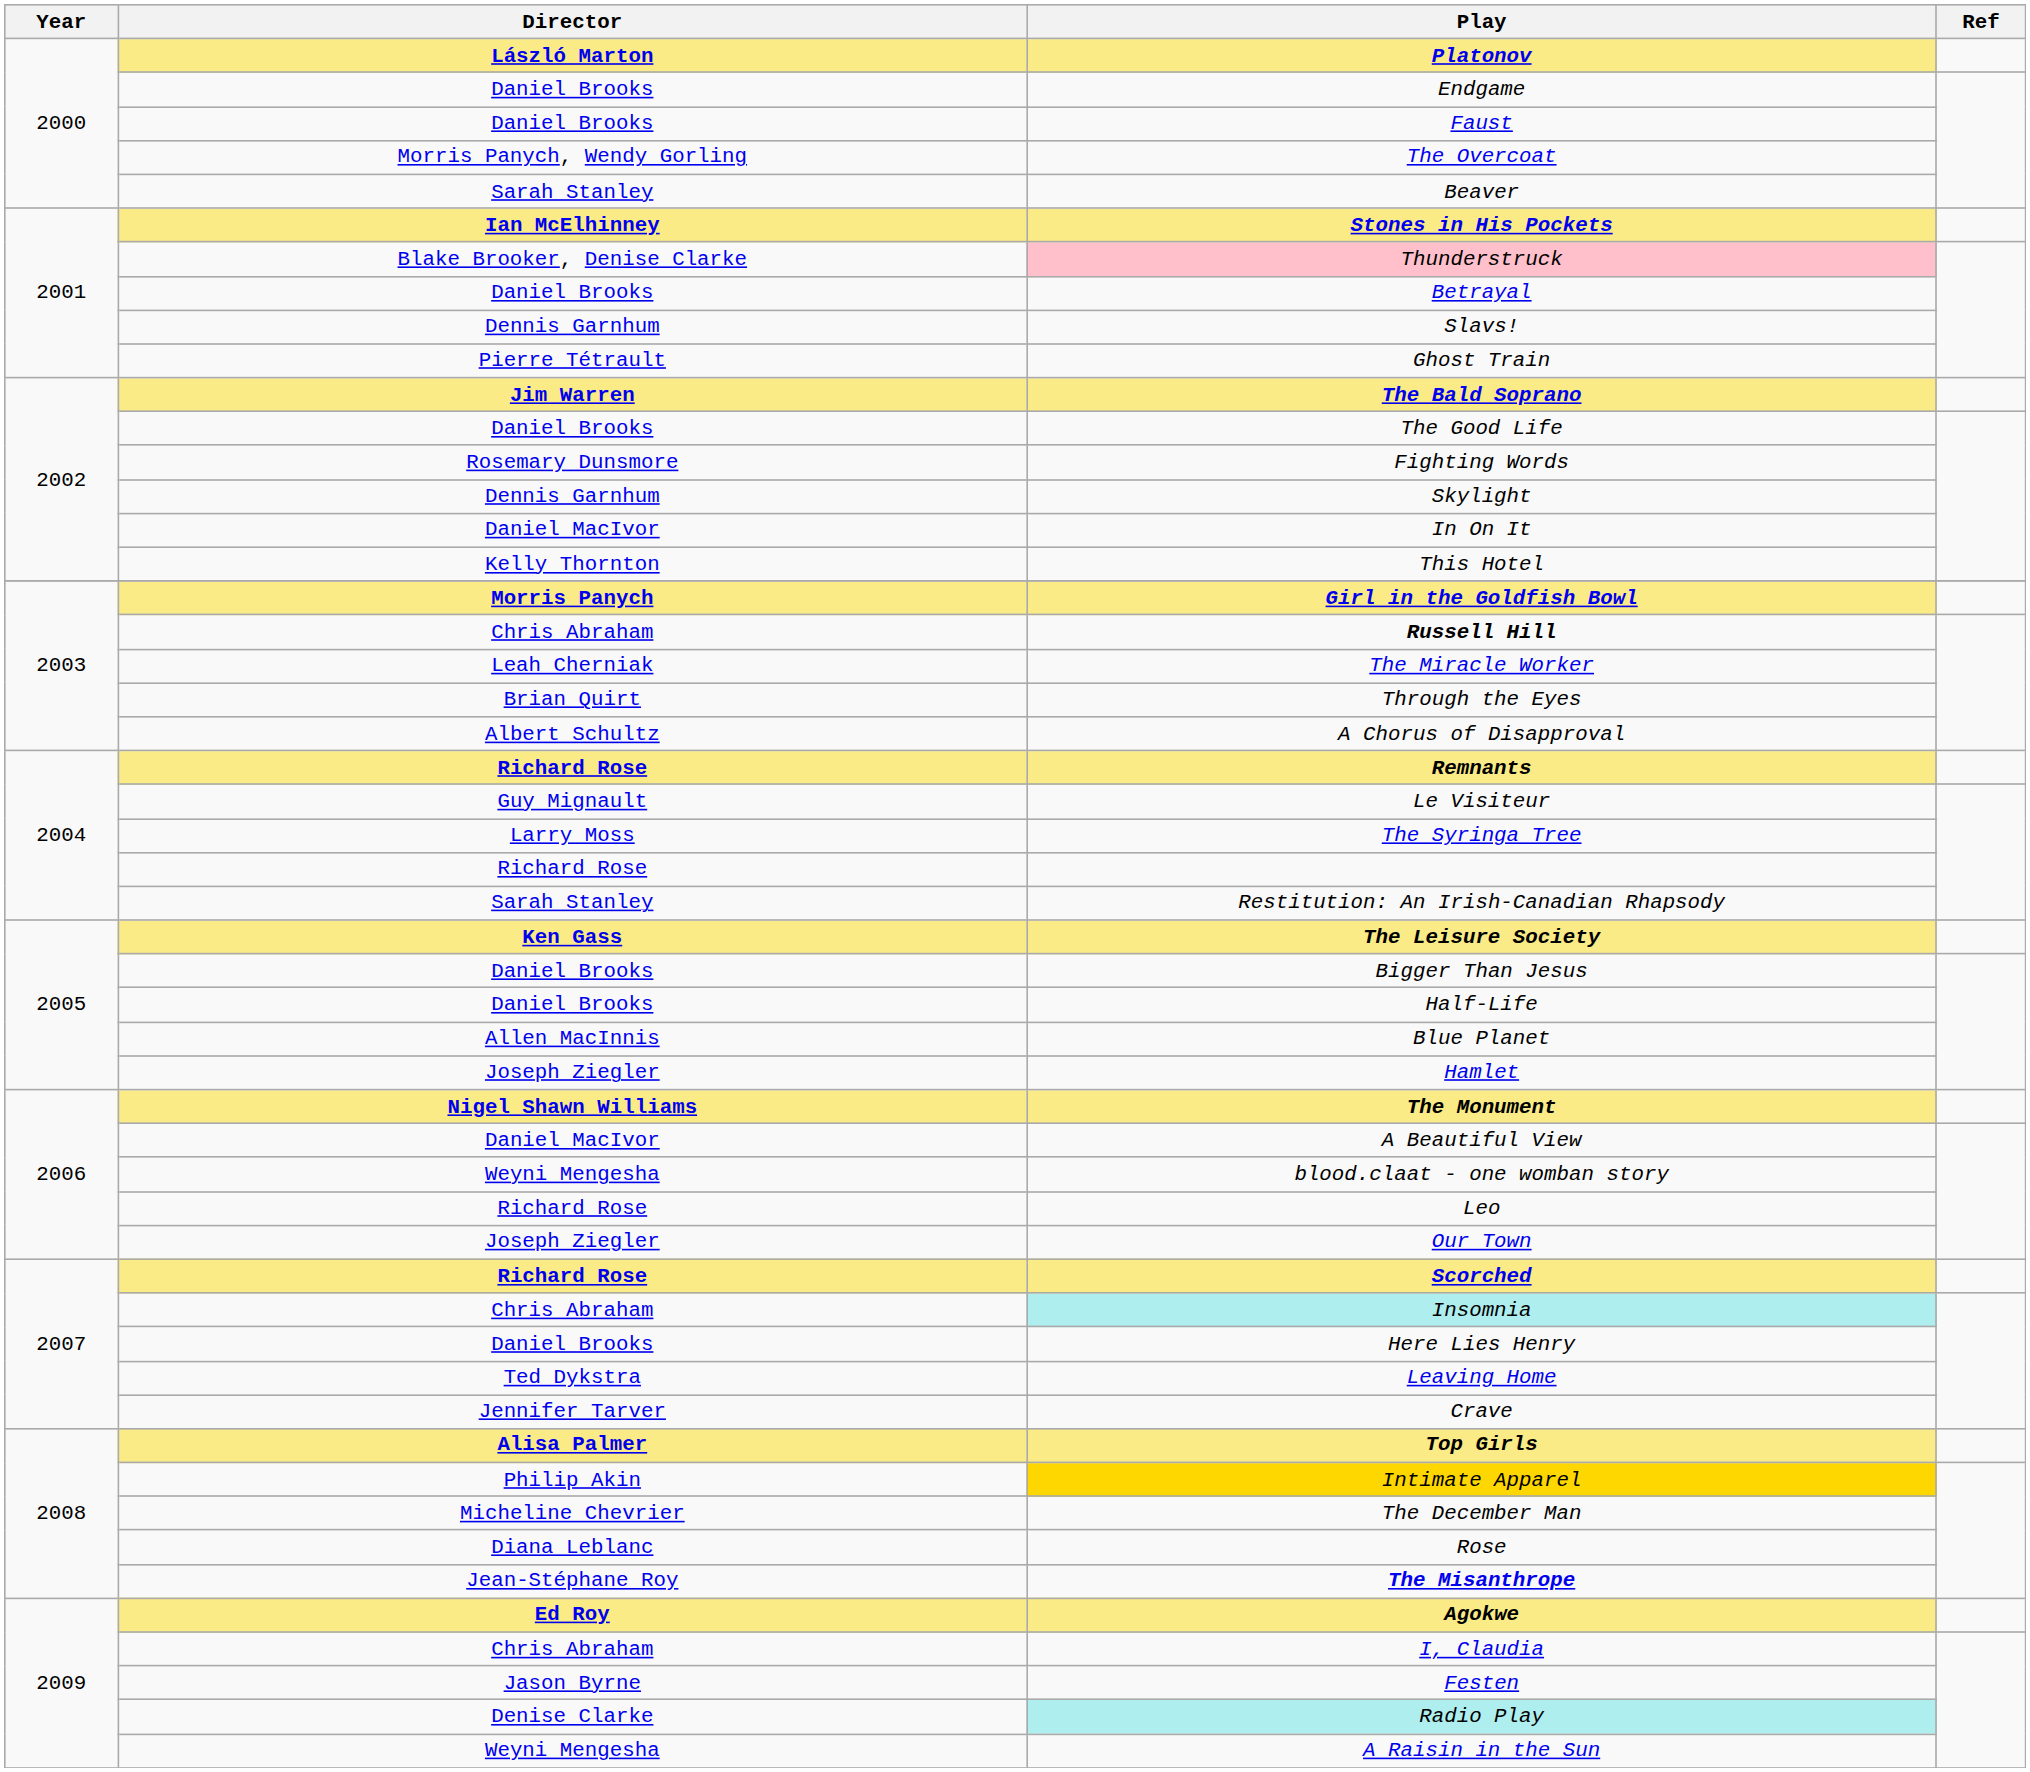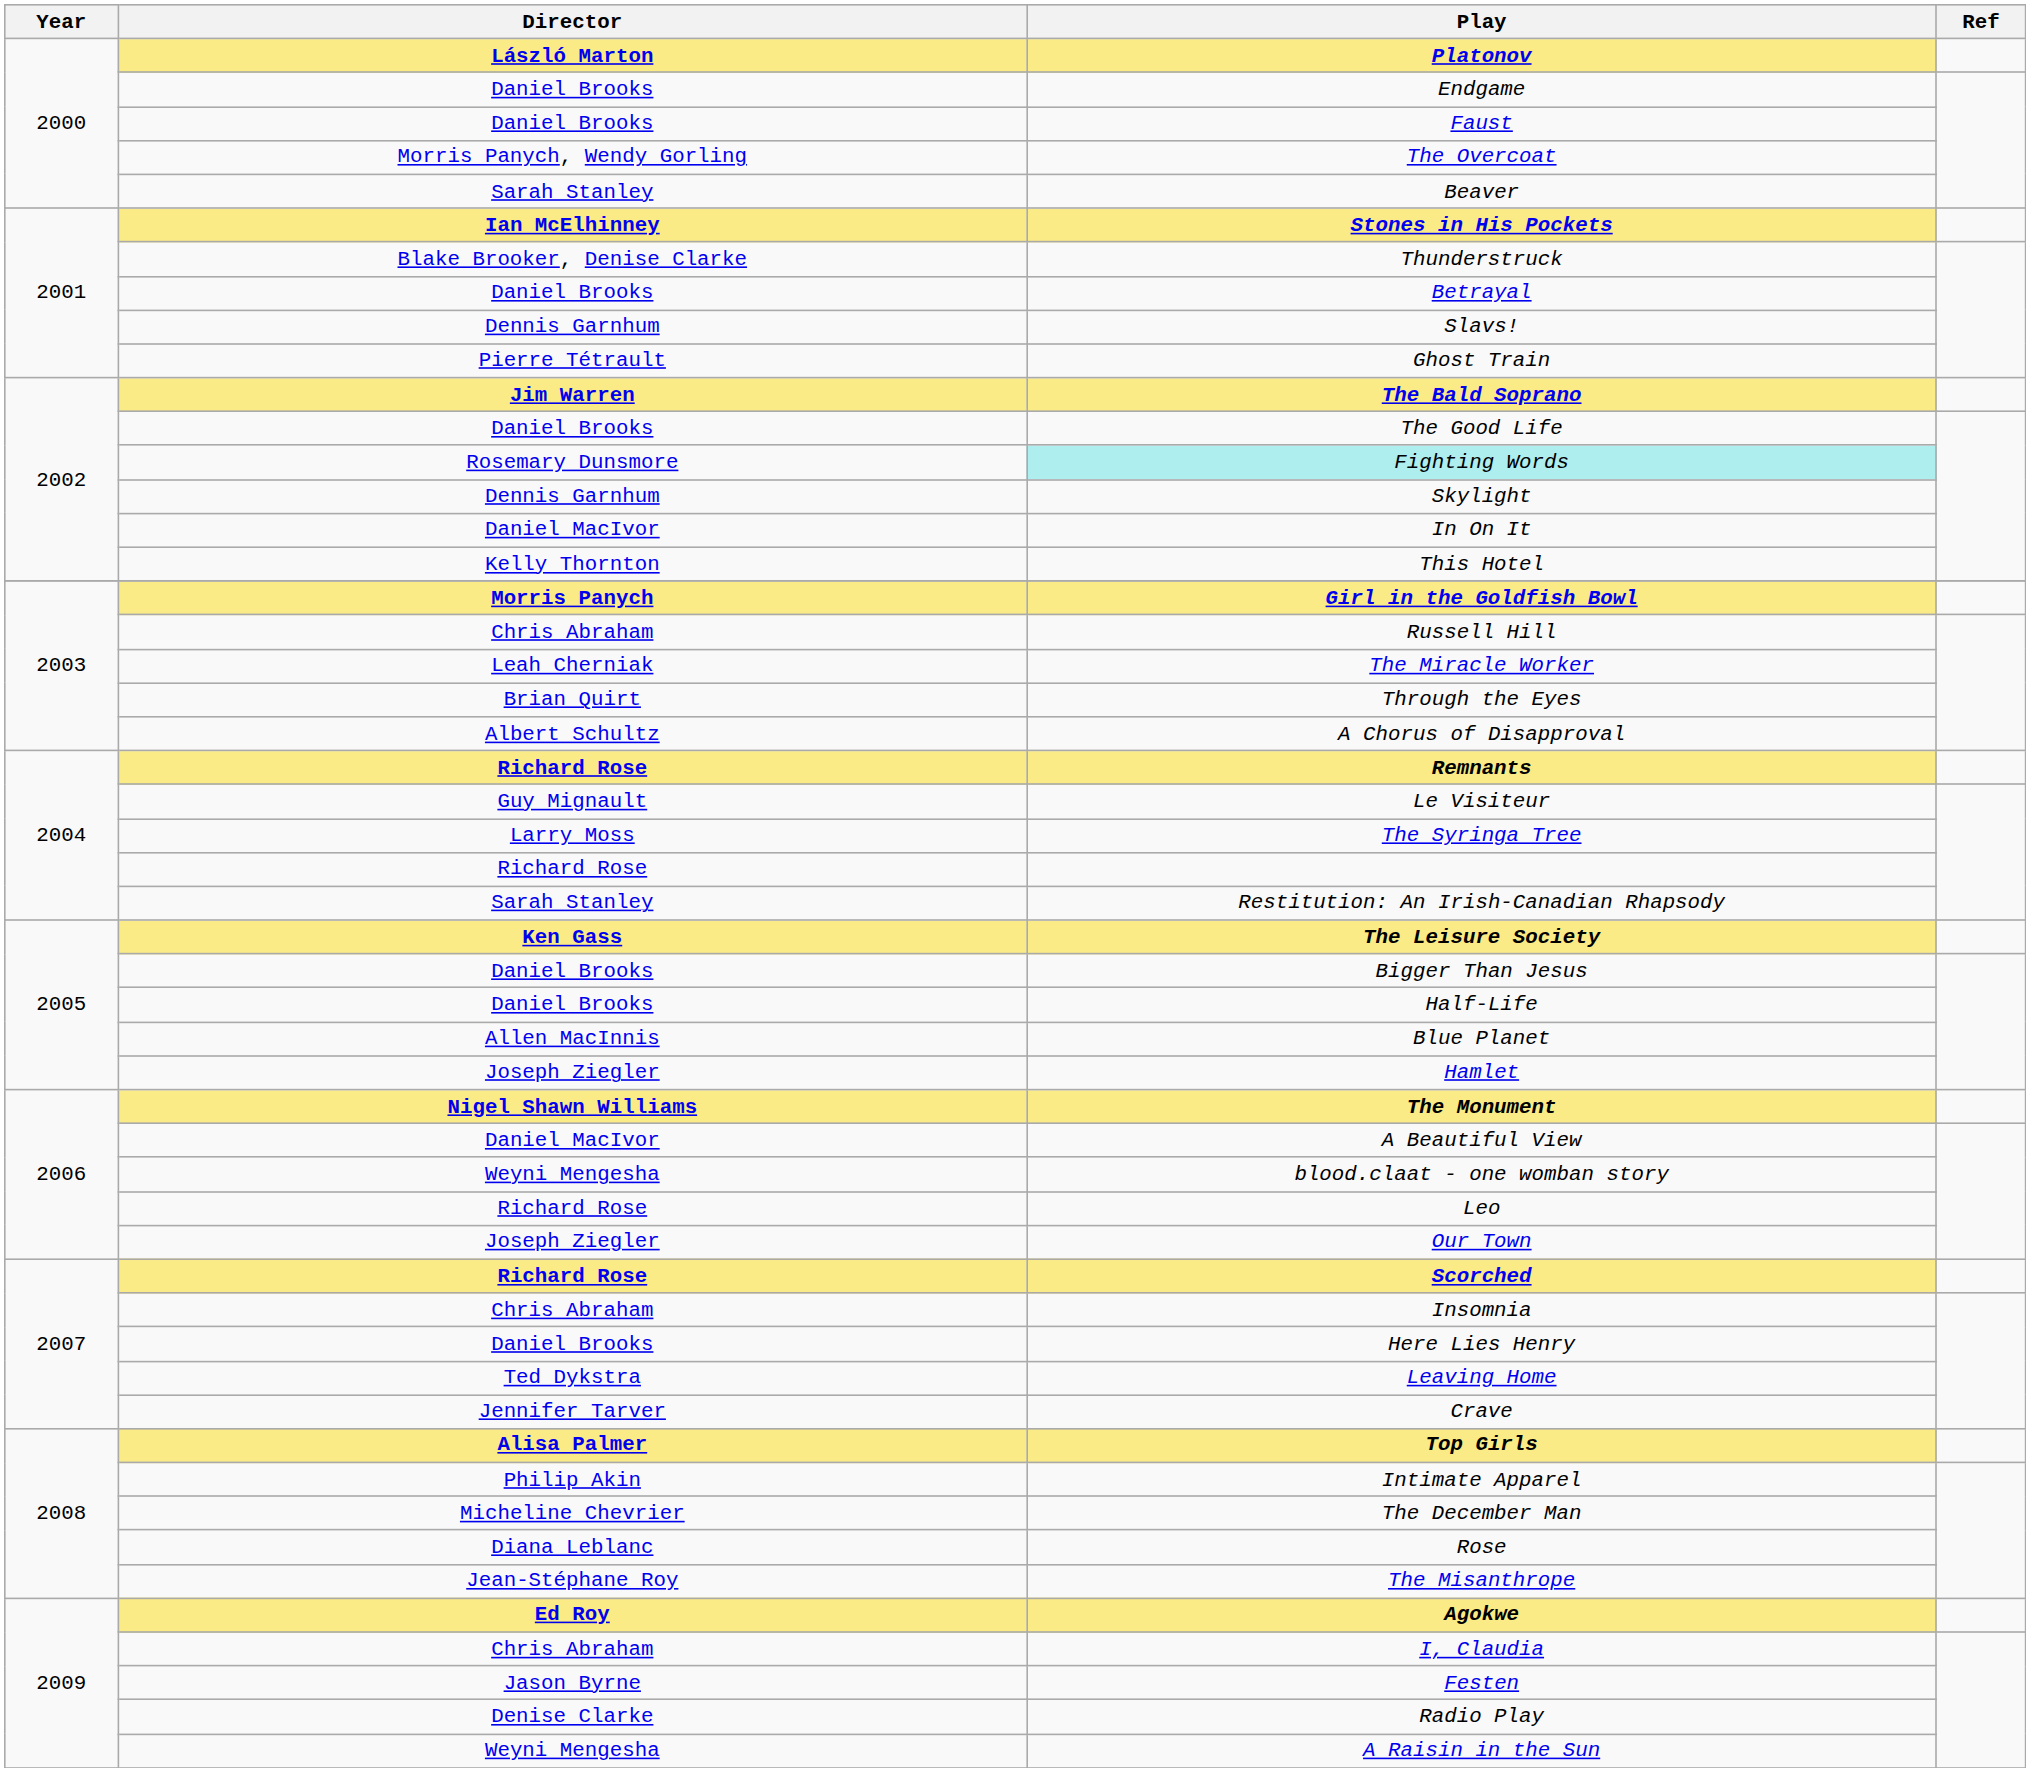(1482, 259) pink background -> (1482, 259) no background
(1482, 462) no background -> (1482, 462) paleturquoise background
(1482, 632) bold -> (1482, 632) normal
(1482, 1310) paleturquoise background -> (1482, 1310) no background
(1482, 1479) gold background -> (1482, 1479) no background
(1482, 1581) bold -> (1482, 1581) normal
(1482, 1717) paleturquoise background -> (1482, 1717) no background
